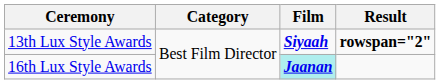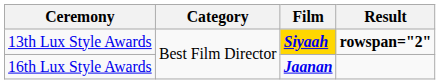(306, 41) no background -> (306, 41) gold background
(308, 66) paleturquoise background -> (308, 66) no background
